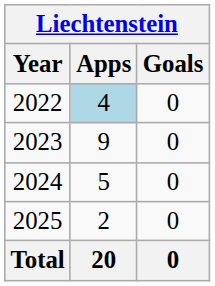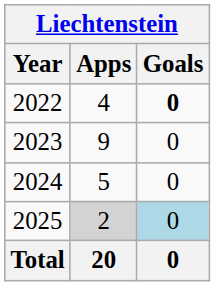(104, 102) lightblue background -> (104, 102) no background
(173, 102) normal -> (173, 102) bold
(104, 220) no background -> (104, 220) lightgrey background
(173, 220) no background -> (173, 220) lightblue background
